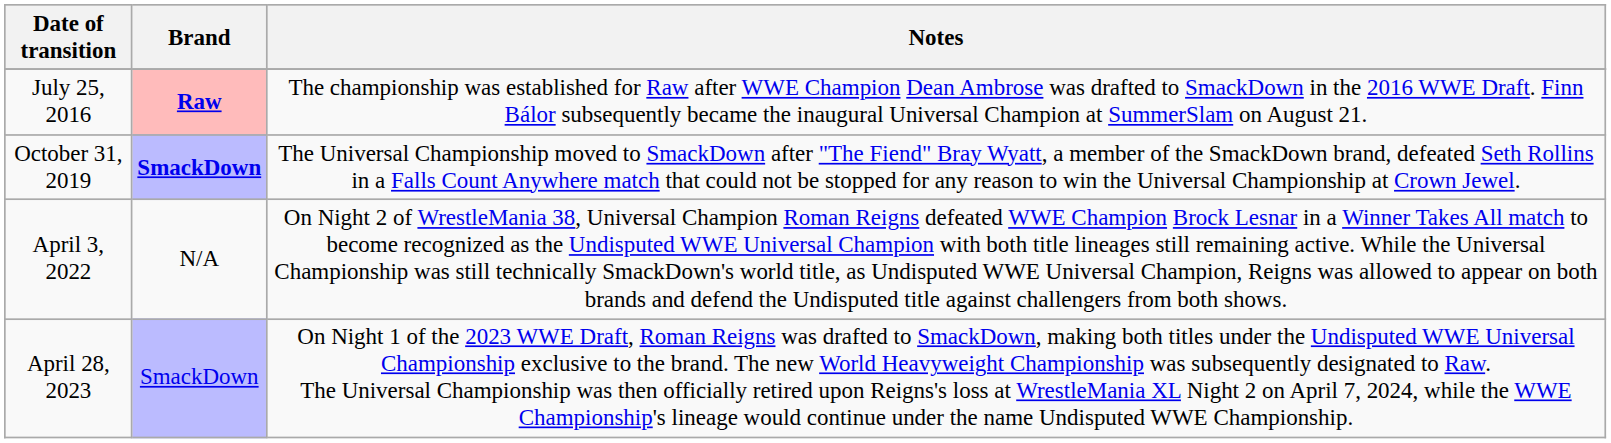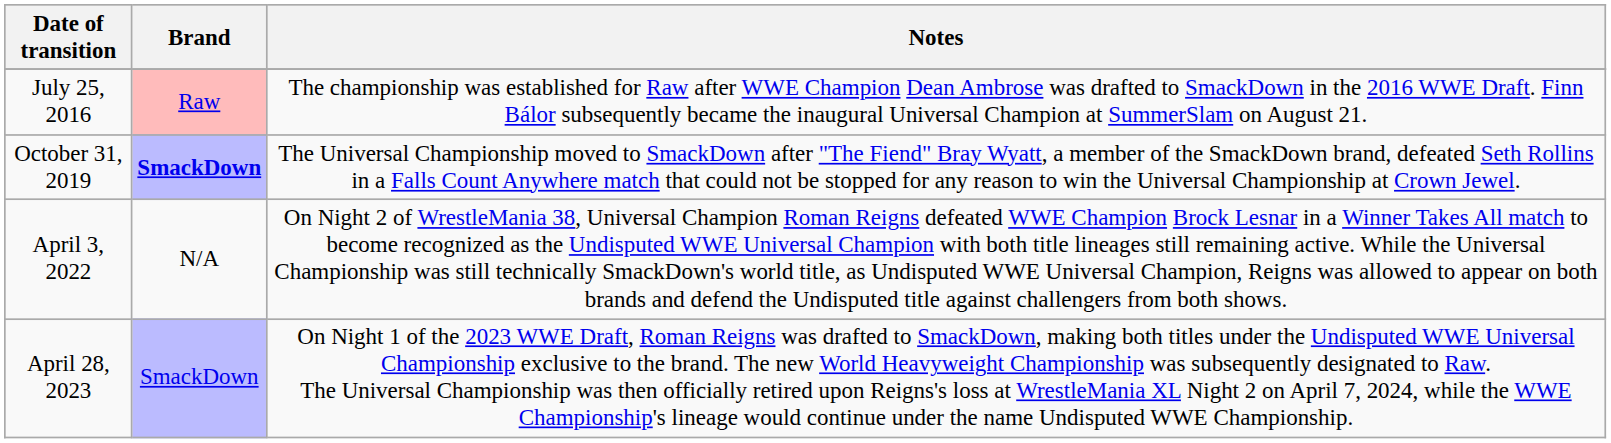(199, 101) bold -> (199, 101) normal
